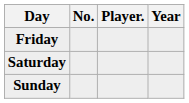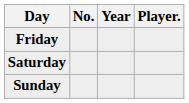columns swapped: (123, 16) <-> (166, 16)
